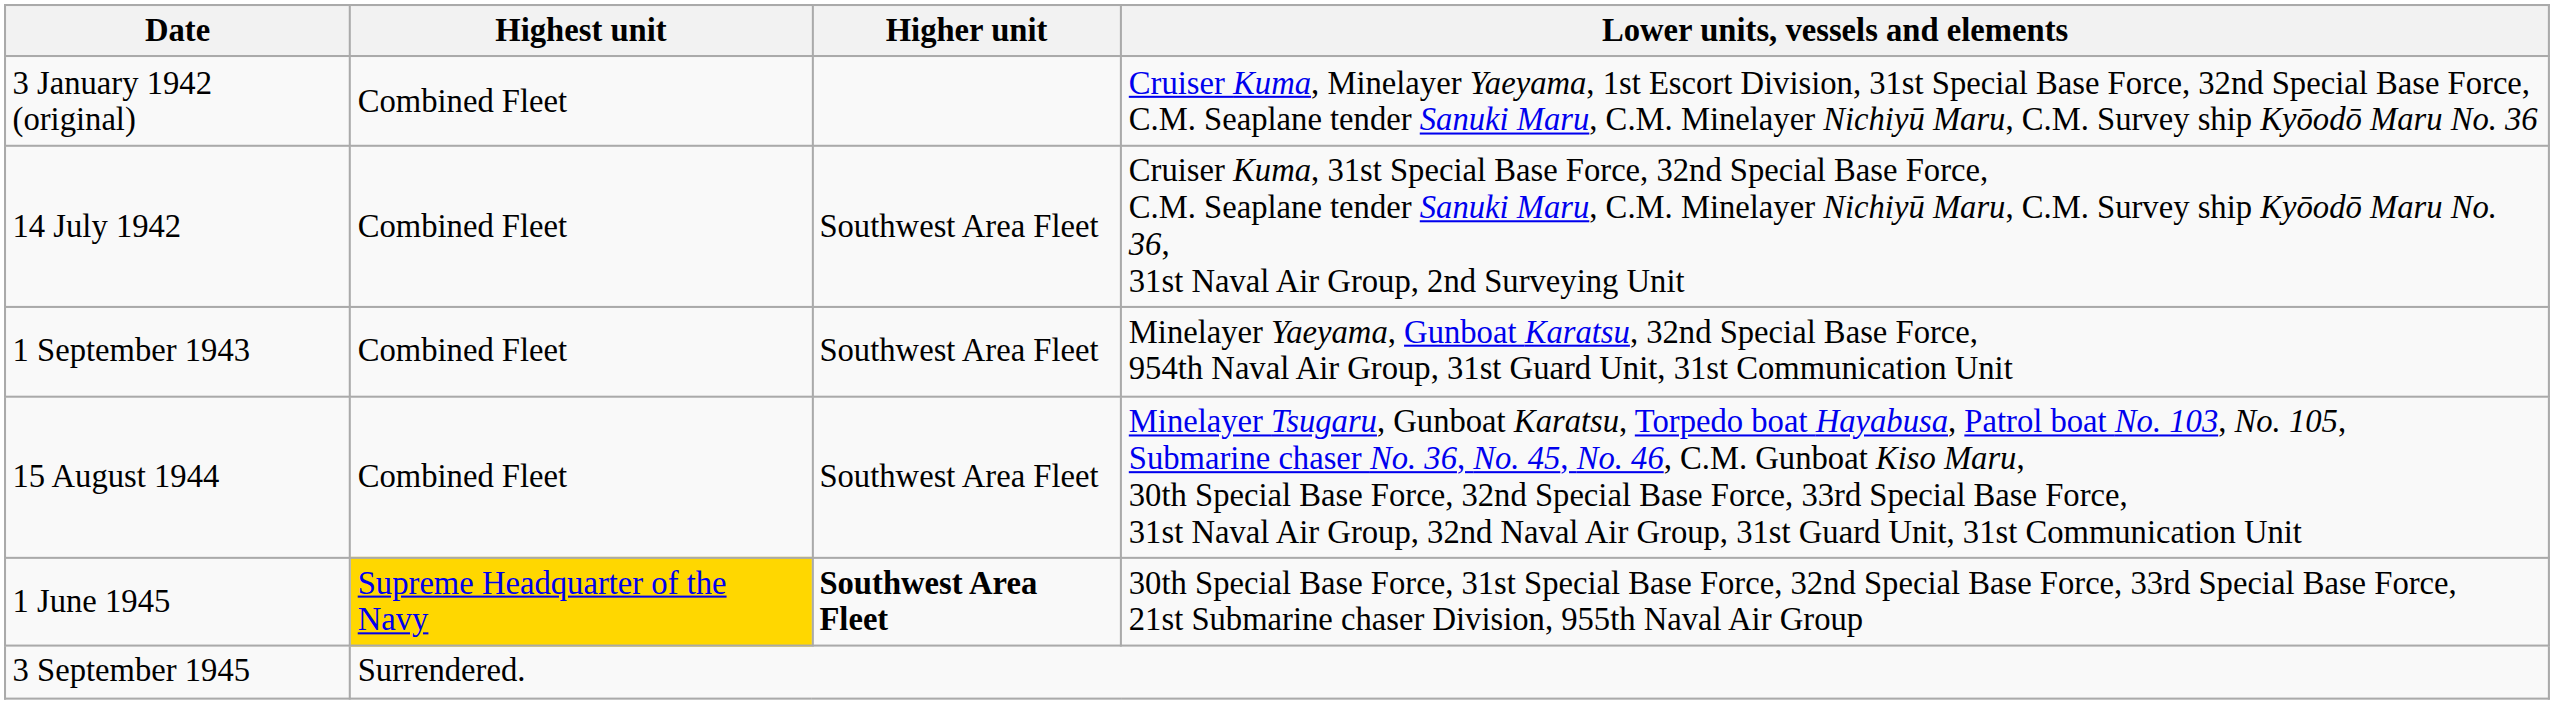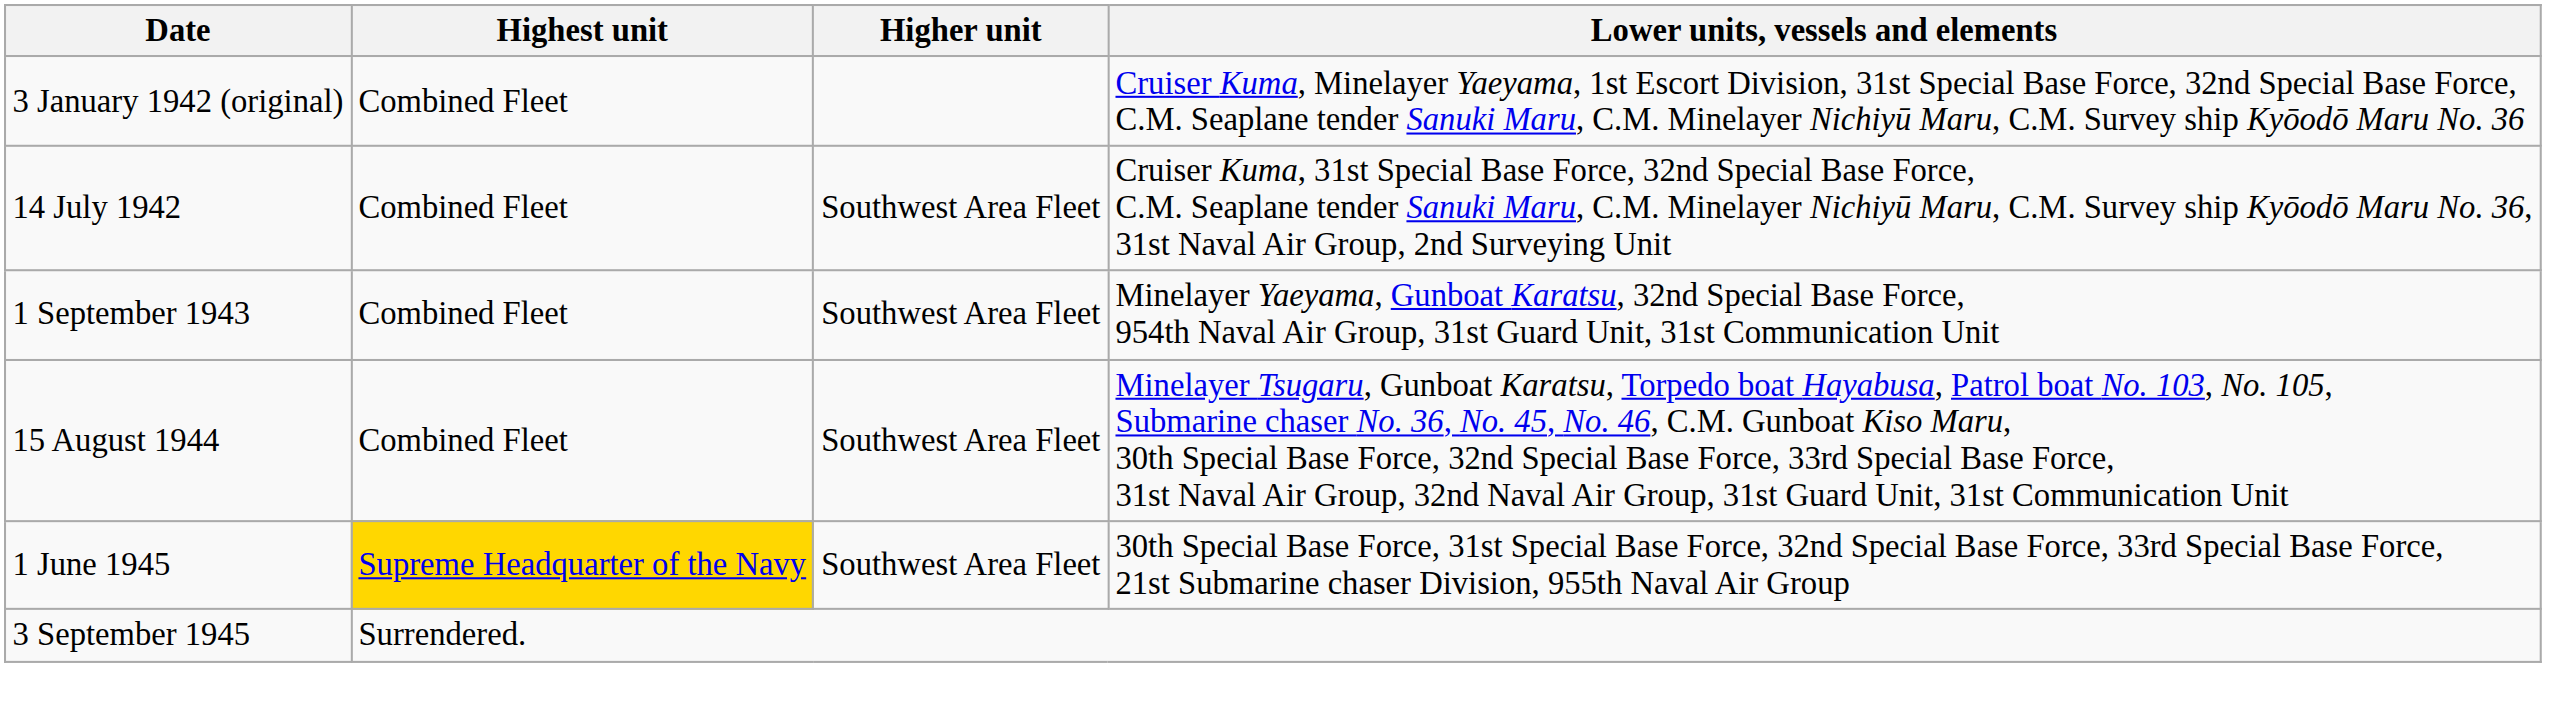(928, 601) bold -> (961, 564) normal
